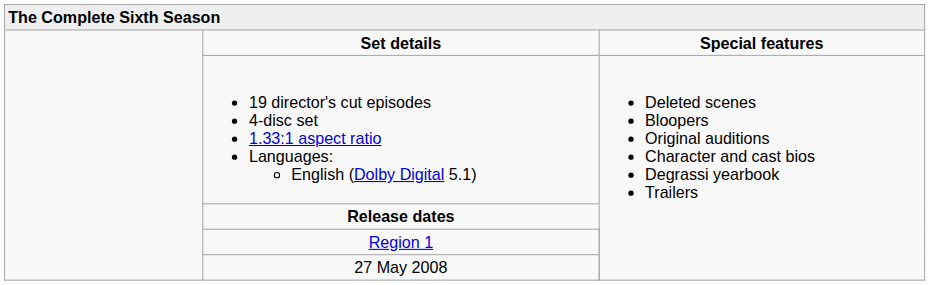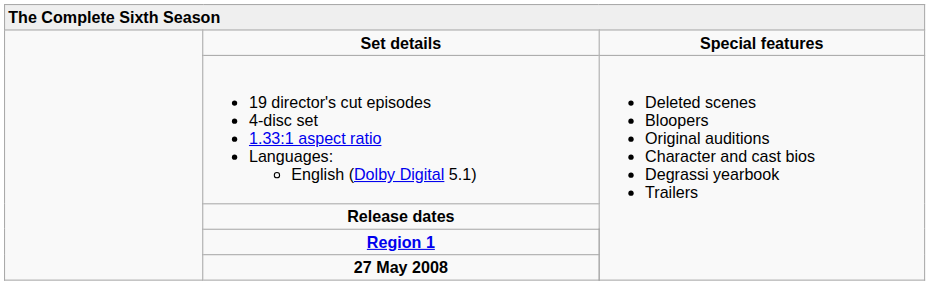(401, 242) normal -> (401, 242) bold
(401, 267) normal -> (401, 267) bold
